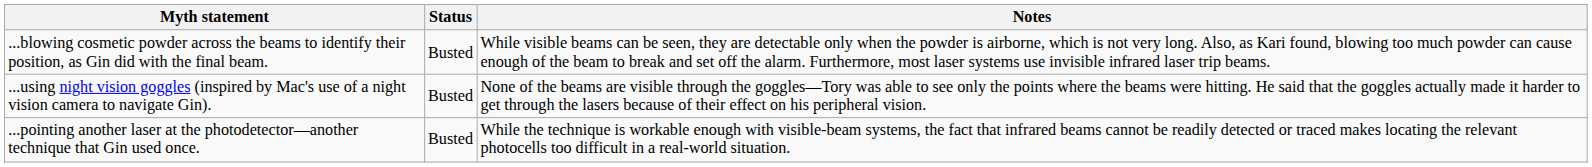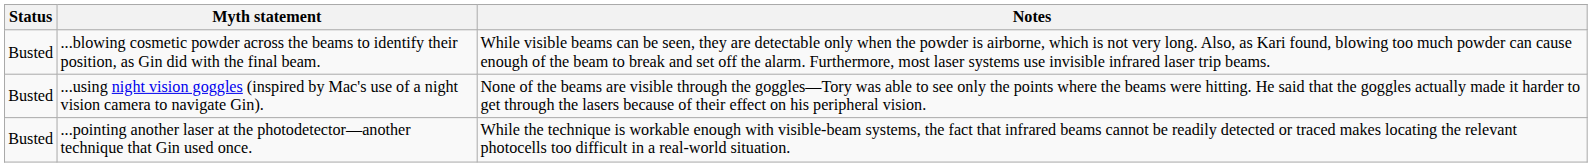columns swapped: (214, 17) <-> (451, 17)
